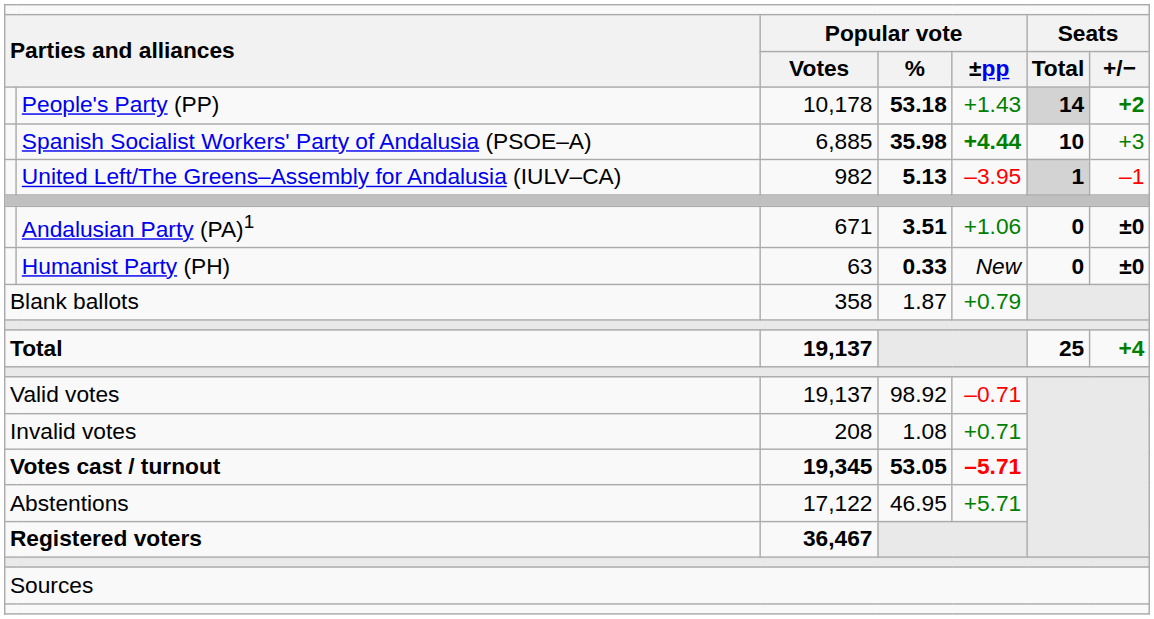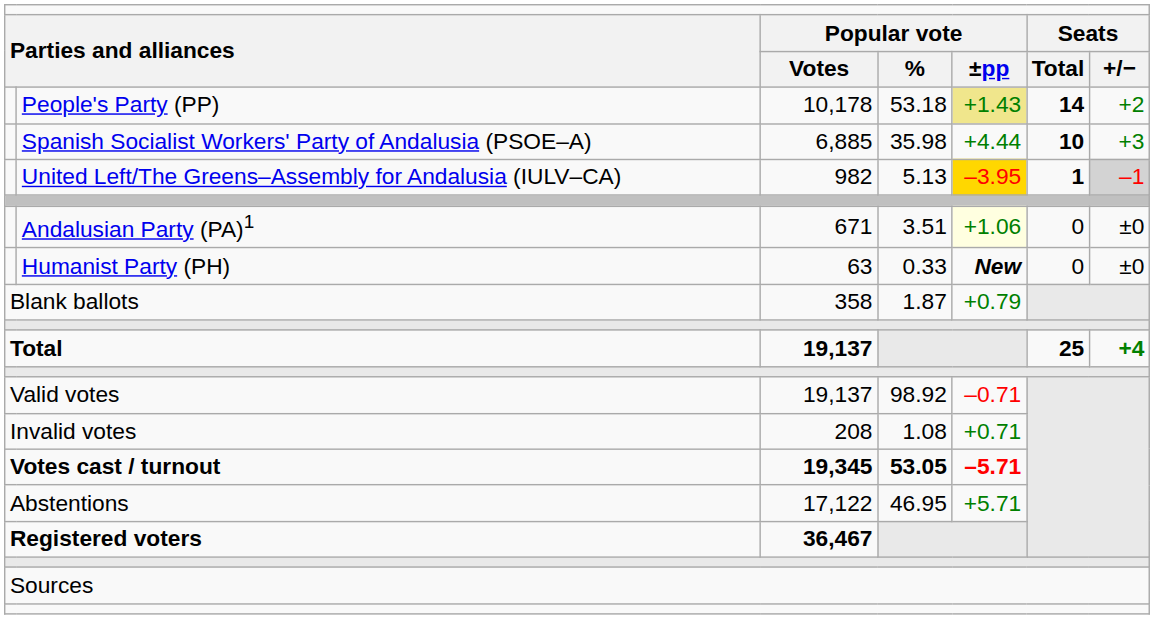(918, 105) bold -> (918, 105) normal
(992, 105) no background -> (992, 105) khaki background
(1072, 105) lightgrey background -> (1072, 105) no background
(1131, 105) bold -> (1131, 105) normal
(918, 141) bold -> (918, 141) normal
(992, 141) bold -> (992, 141) normal
(925, 177) bold -> (925, 177) normal
(993, 177) no background -> (993, 177) gold background
(1078, 177) lightgrey background -> (1078, 177) no background
(1132, 177) no background -> (1132, 177) lightgrey background
(925, 226) bold -> (925, 226) normal
(992, 226) no background -> (992, 226) lightyellow background
(1078, 226) bold -> (1078, 226) normal
(1132, 226) bold -> (1132, 226) normal
(925, 265) bold -> (925, 265) normal
(998, 265) normal -> (998, 265) bold
(1078, 265) bold -> (1078, 265) normal
(1132, 265) bold -> (1132, 265) normal
